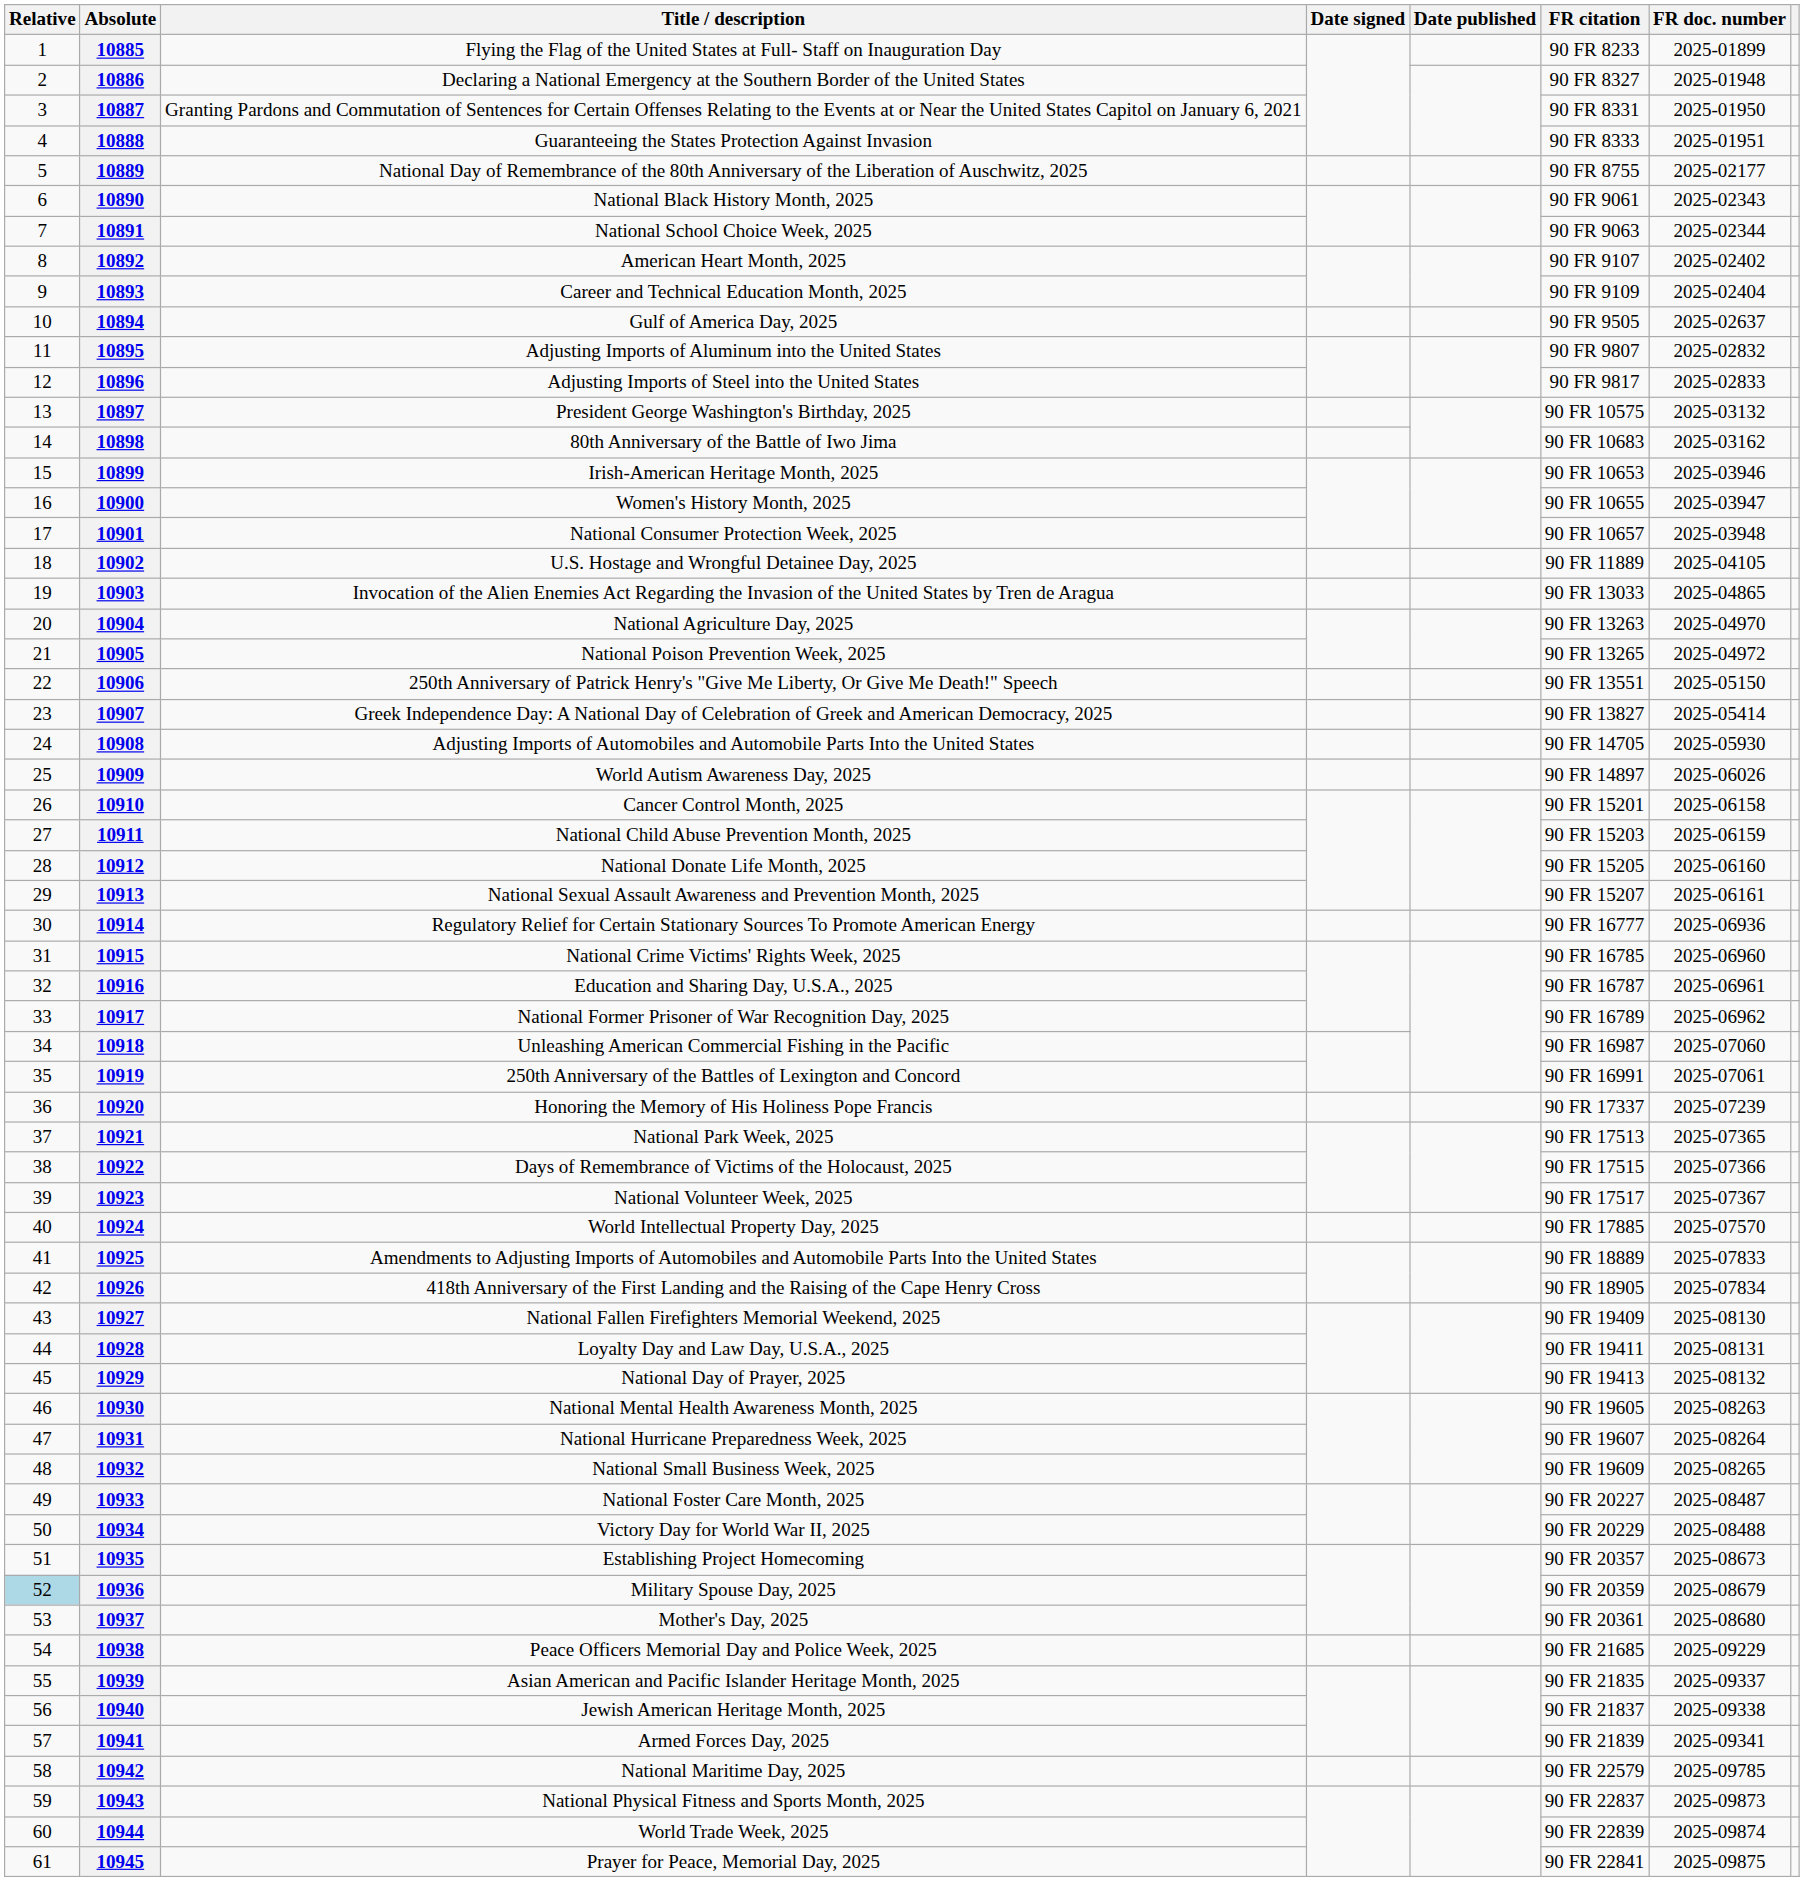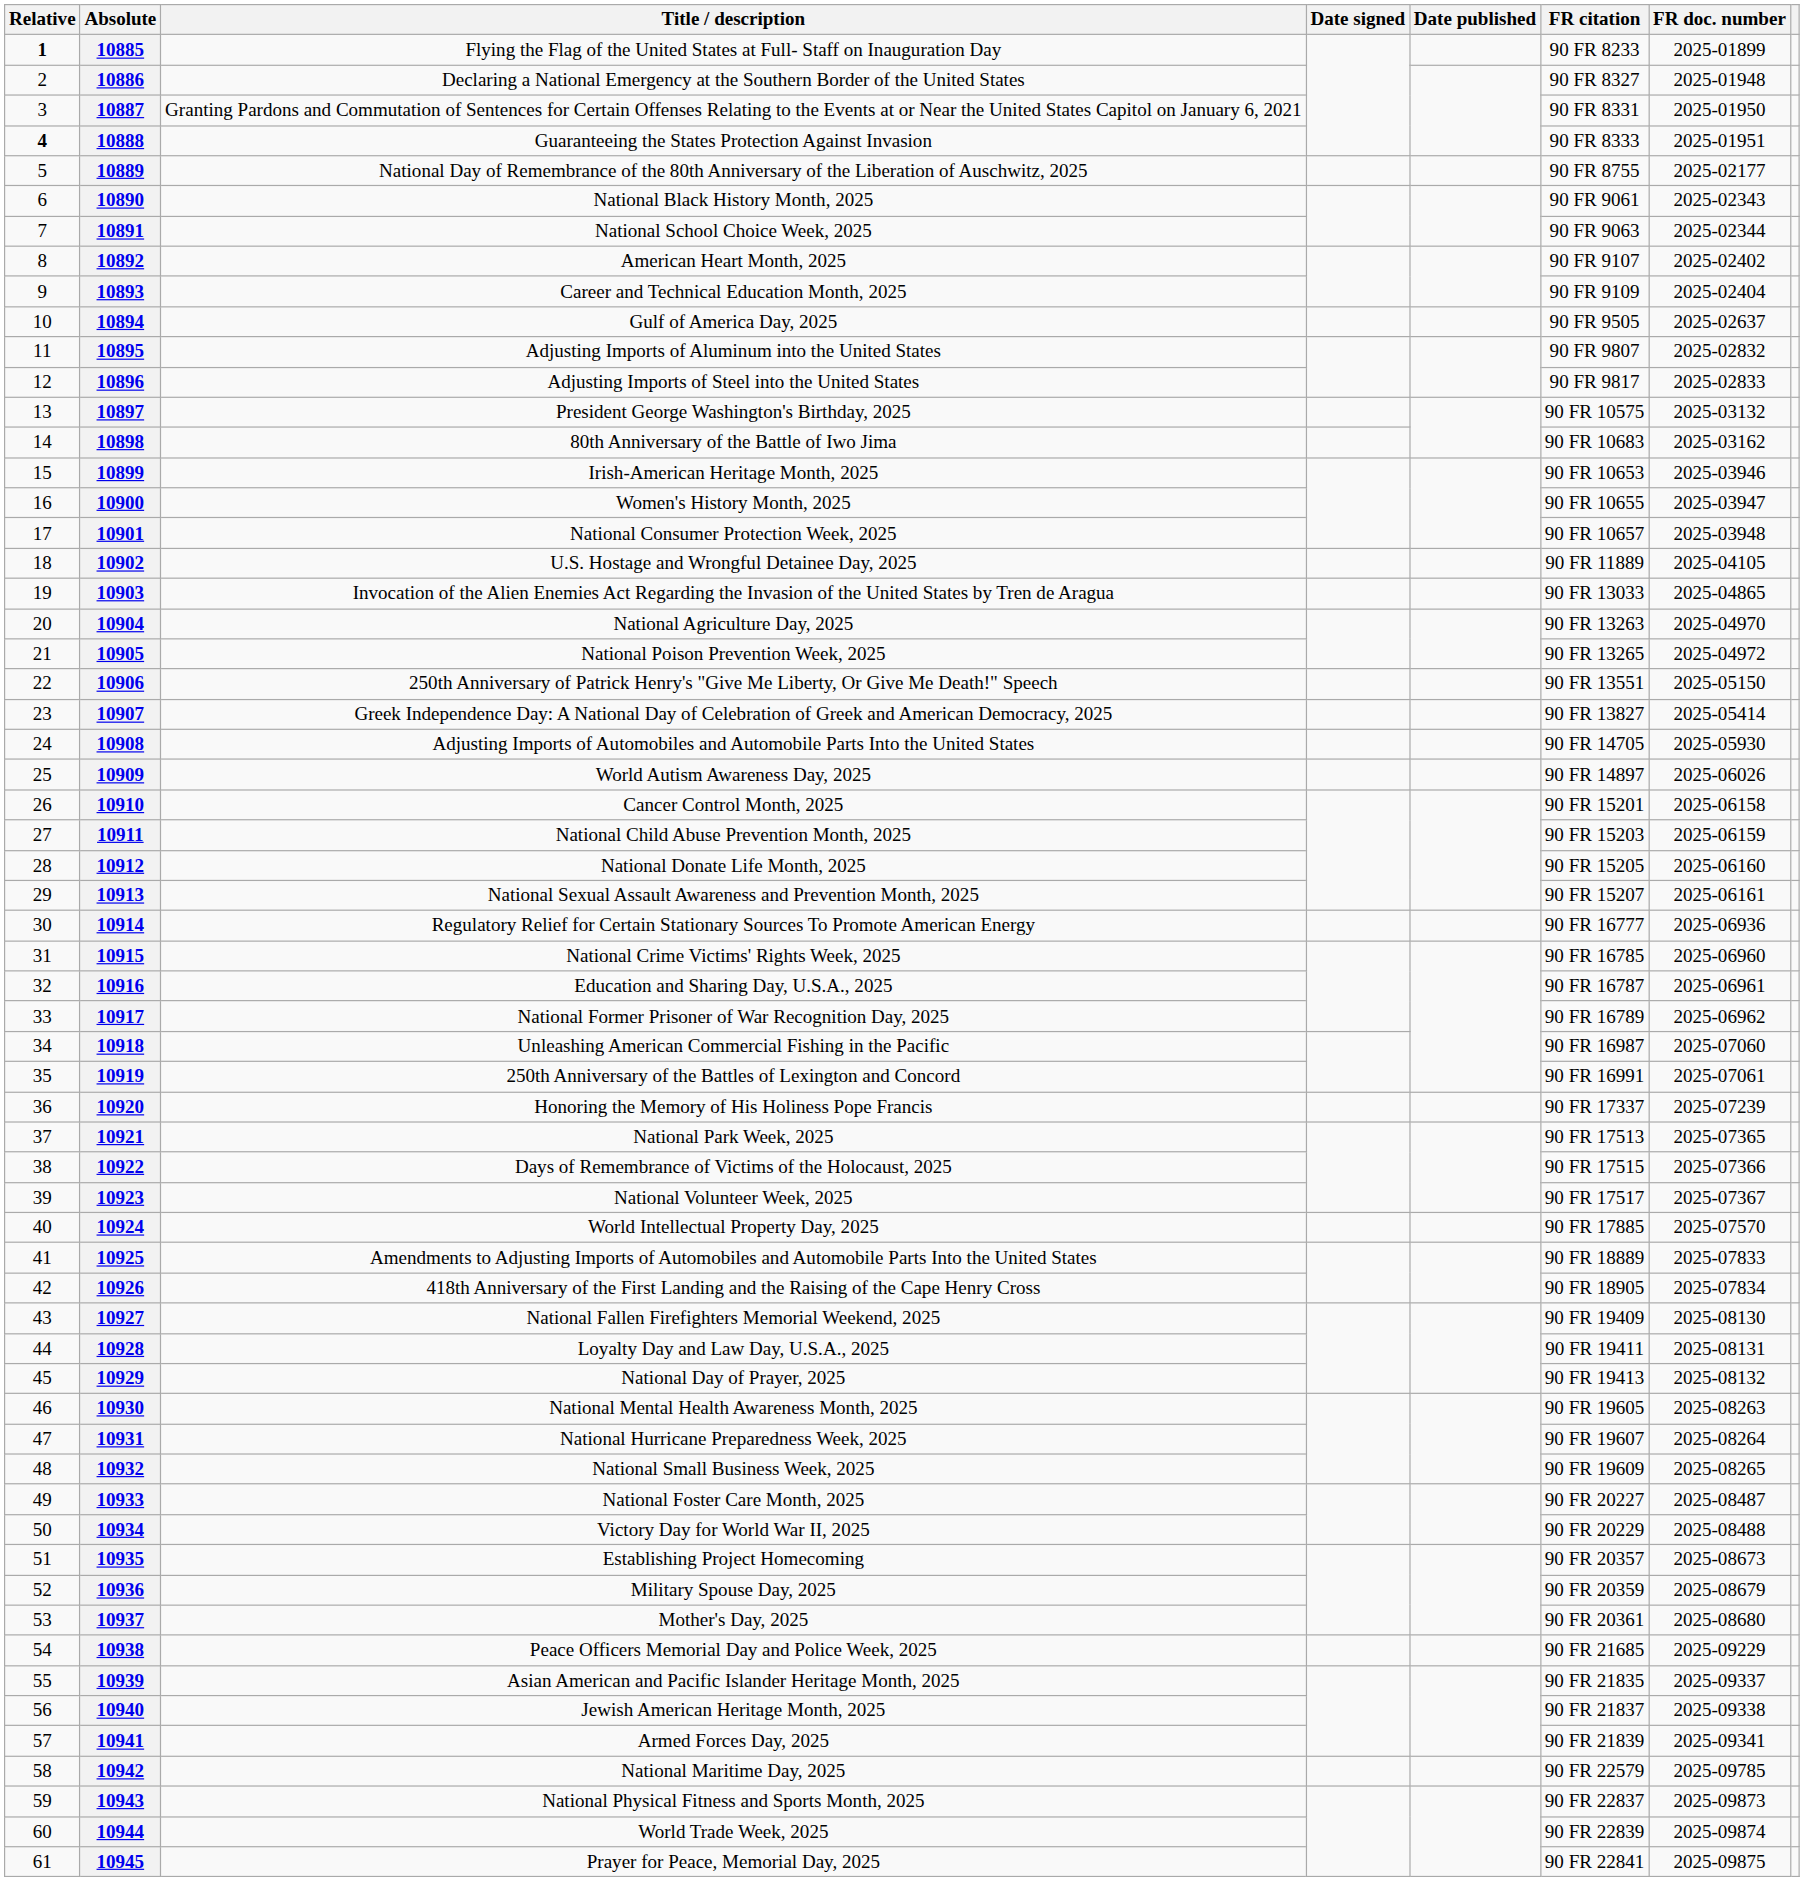(42, 49) normal -> (42, 49) bold
(42, 140) normal -> (42, 140) bold
(42, 1589) lightblue background -> (42, 1589) no background
